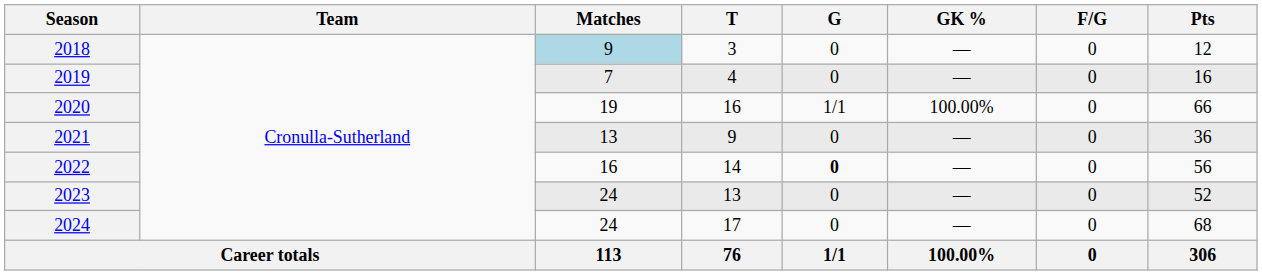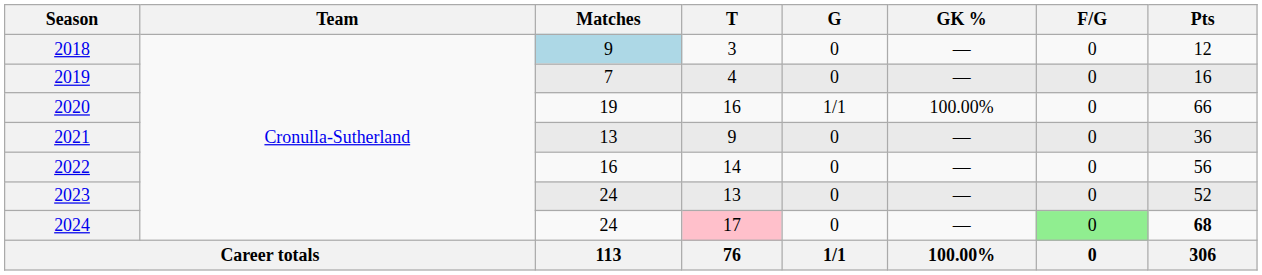(834, 166) bold -> (834, 166) normal
(732, 225) no background -> (732, 225) pink background
(1092, 225) no background -> (1092, 225) lightgreen background
(1203, 225) normal -> (1203, 225) bold
